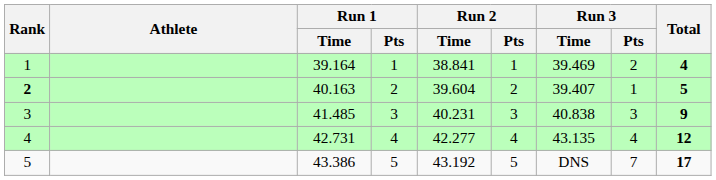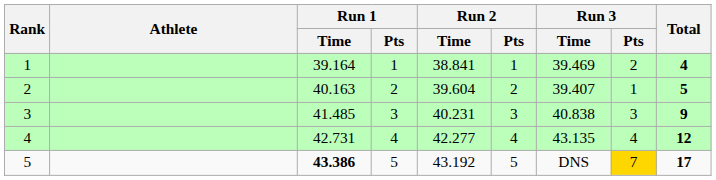(27, 89) bold -> (27, 89) normal
(334, 162) normal -> (334, 162) bold
(634, 162) no background -> (634, 162) gold background
